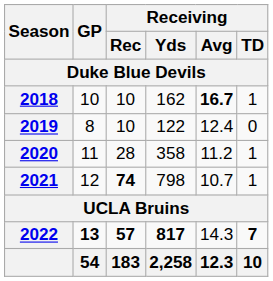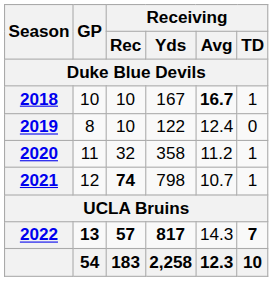(171, 99) 162 -> (171, 99) 167
(126, 153) 28 -> (126, 153) 32
